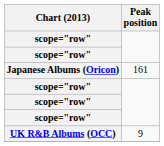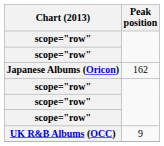(140, 70) 161 -> (140, 70) 162
